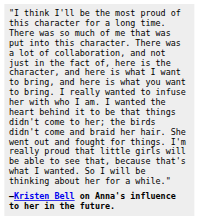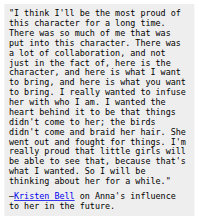(92, 202) bold -> (92, 202) normal
